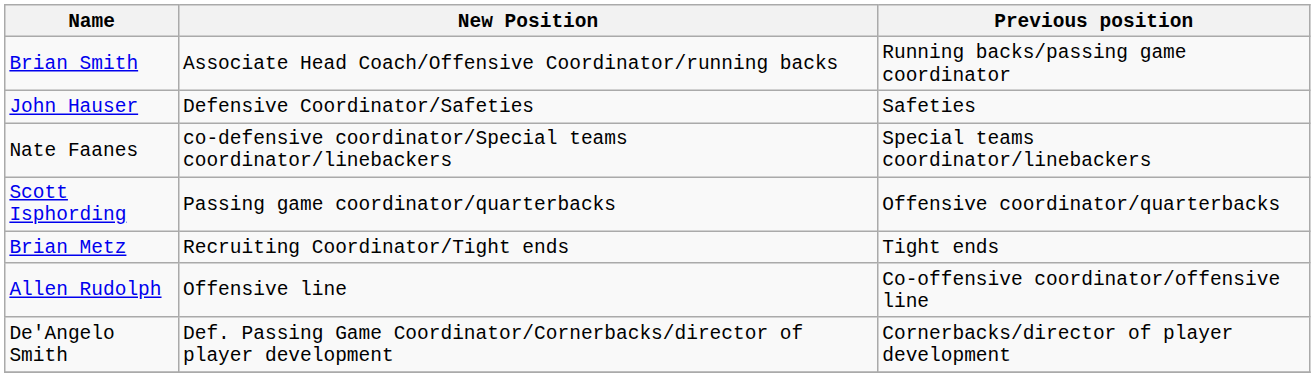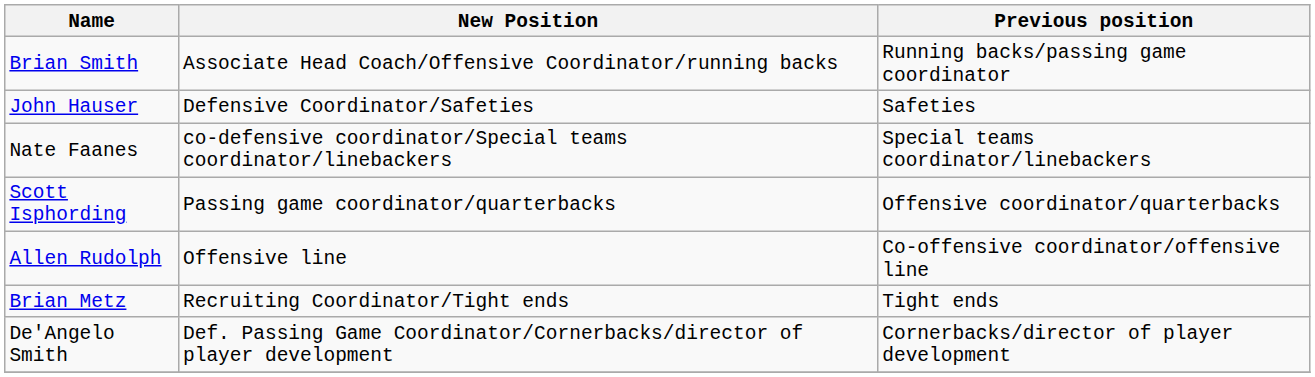rows swapped: (85, 290) <-> (68, 247)
